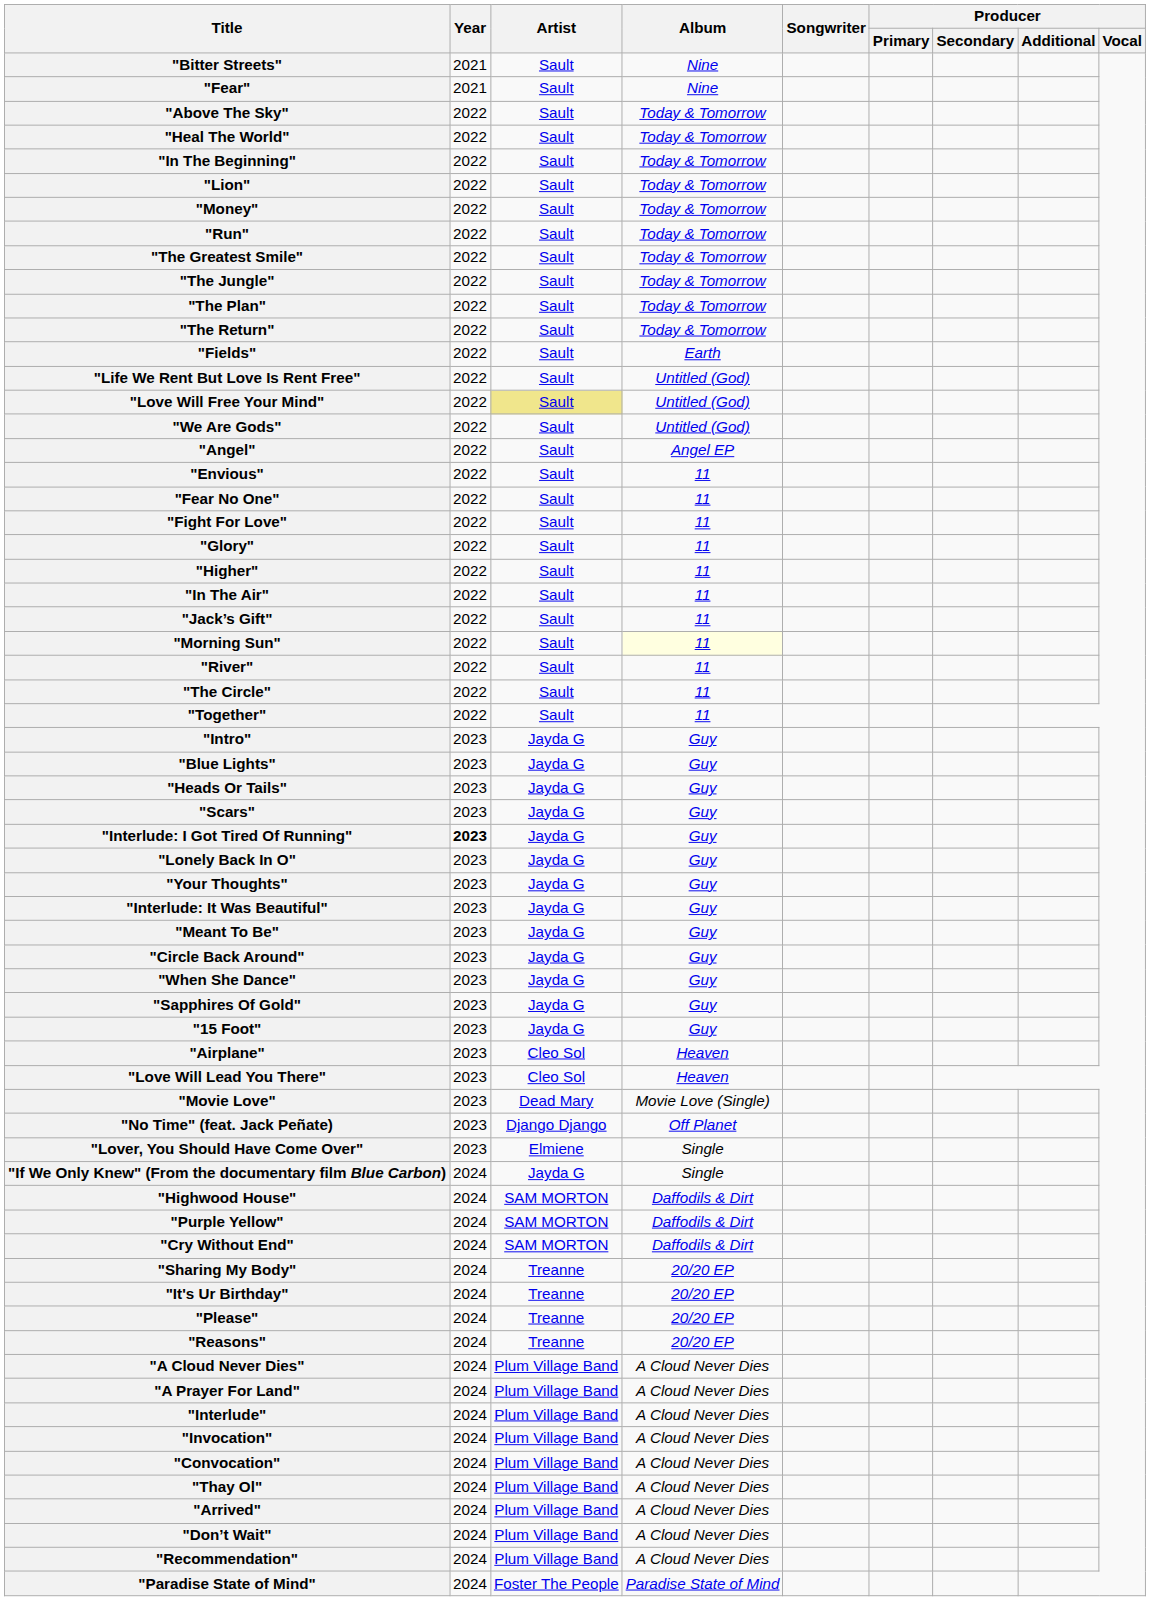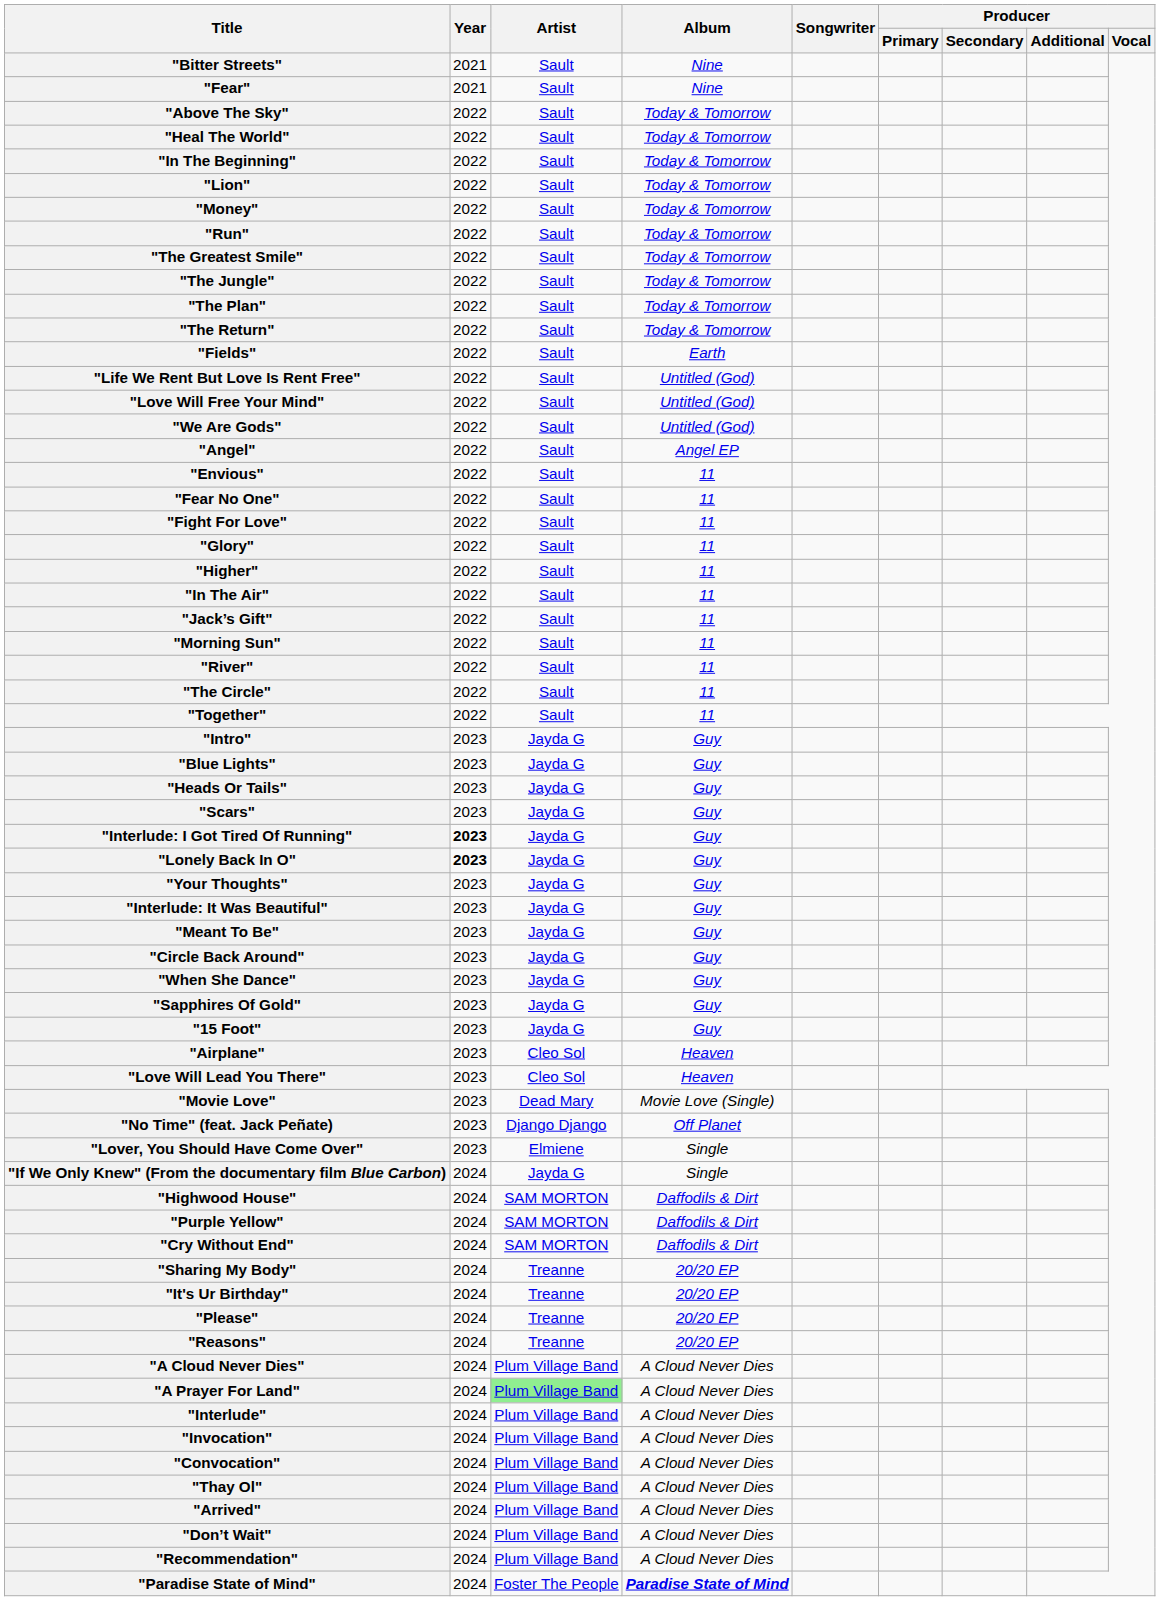(556, 402) khaki background -> (556, 402) no background
(703, 643) lightyellow background -> (707, 643) no background
(470, 860) normal -> (470, 860) bold
(556, 1390) no background -> (556, 1390) lightgreen background
(703, 1583) normal -> (707, 1583) bold
